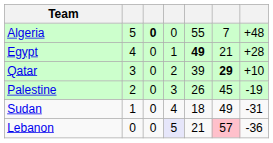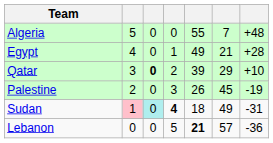(153, 33) bold -> (153, 33) normal
(198, 52) bold -> (198, 52) normal
(153, 71) normal -> (153, 71) bold
(226, 71) bold -> (226, 71) normal
(133, 109) no background -> (133, 109) pink background
(153, 109) no background -> (153, 109) paleturquoise background
(174, 109) normal -> (174, 109) bold
(174, 128) lavender background -> (174, 128) no background
(198, 128) normal -> (198, 128) bold
(226, 128) pink background -> (226, 128) no background
